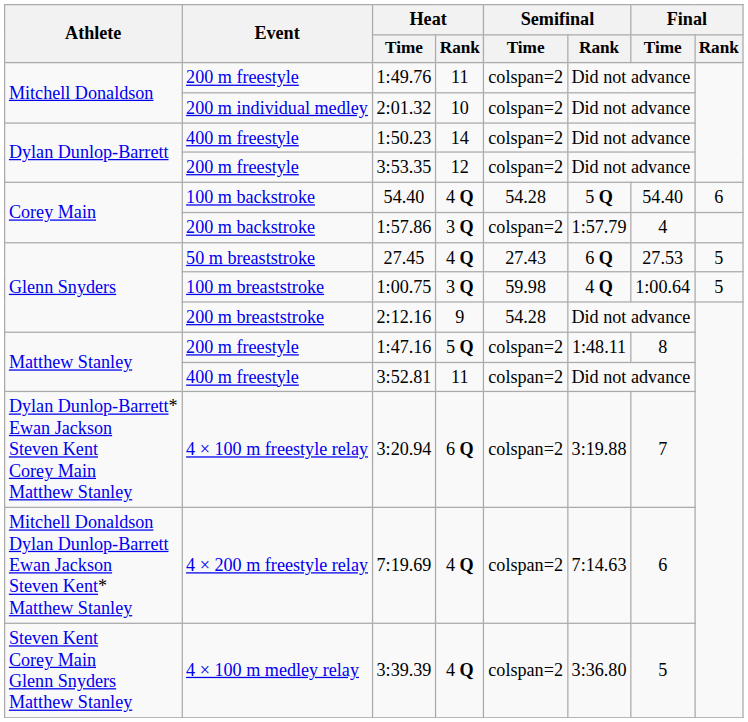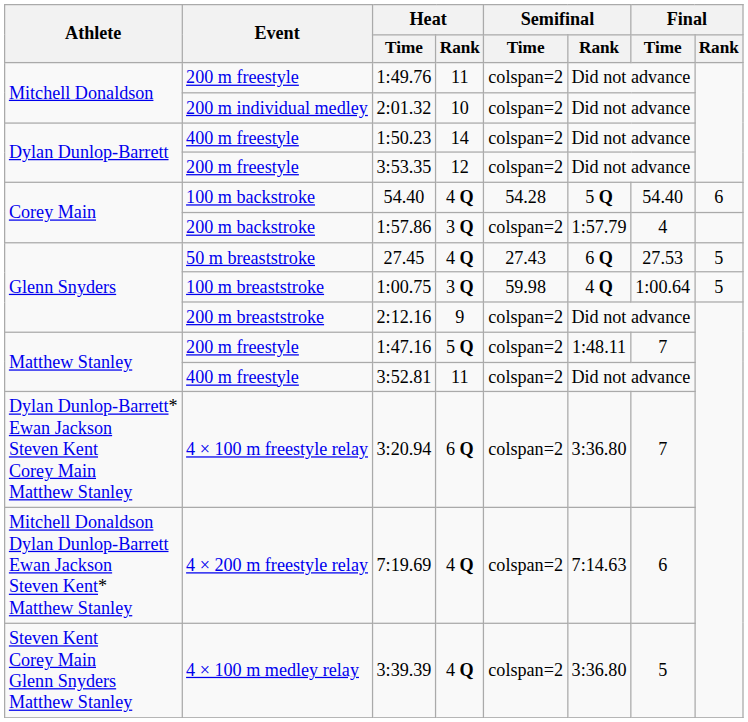(526, 317) 54.28 -> (526, 317) colspan=2
(663, 347) 8 -> (663, 347) 7
(599, 450) 3:19.88 -> (599, 450) 3:36.80
